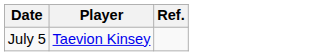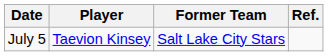+ column: (221, 16)
